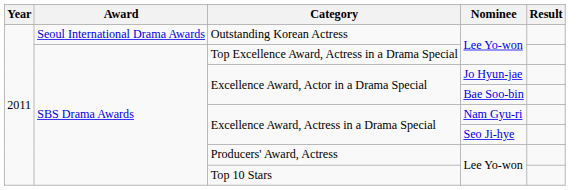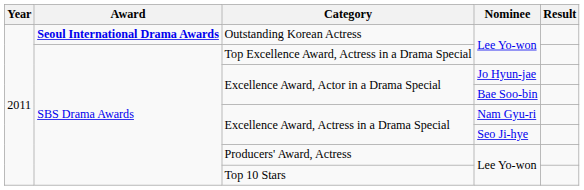(121, 34) normal -> (128, 34) bold
